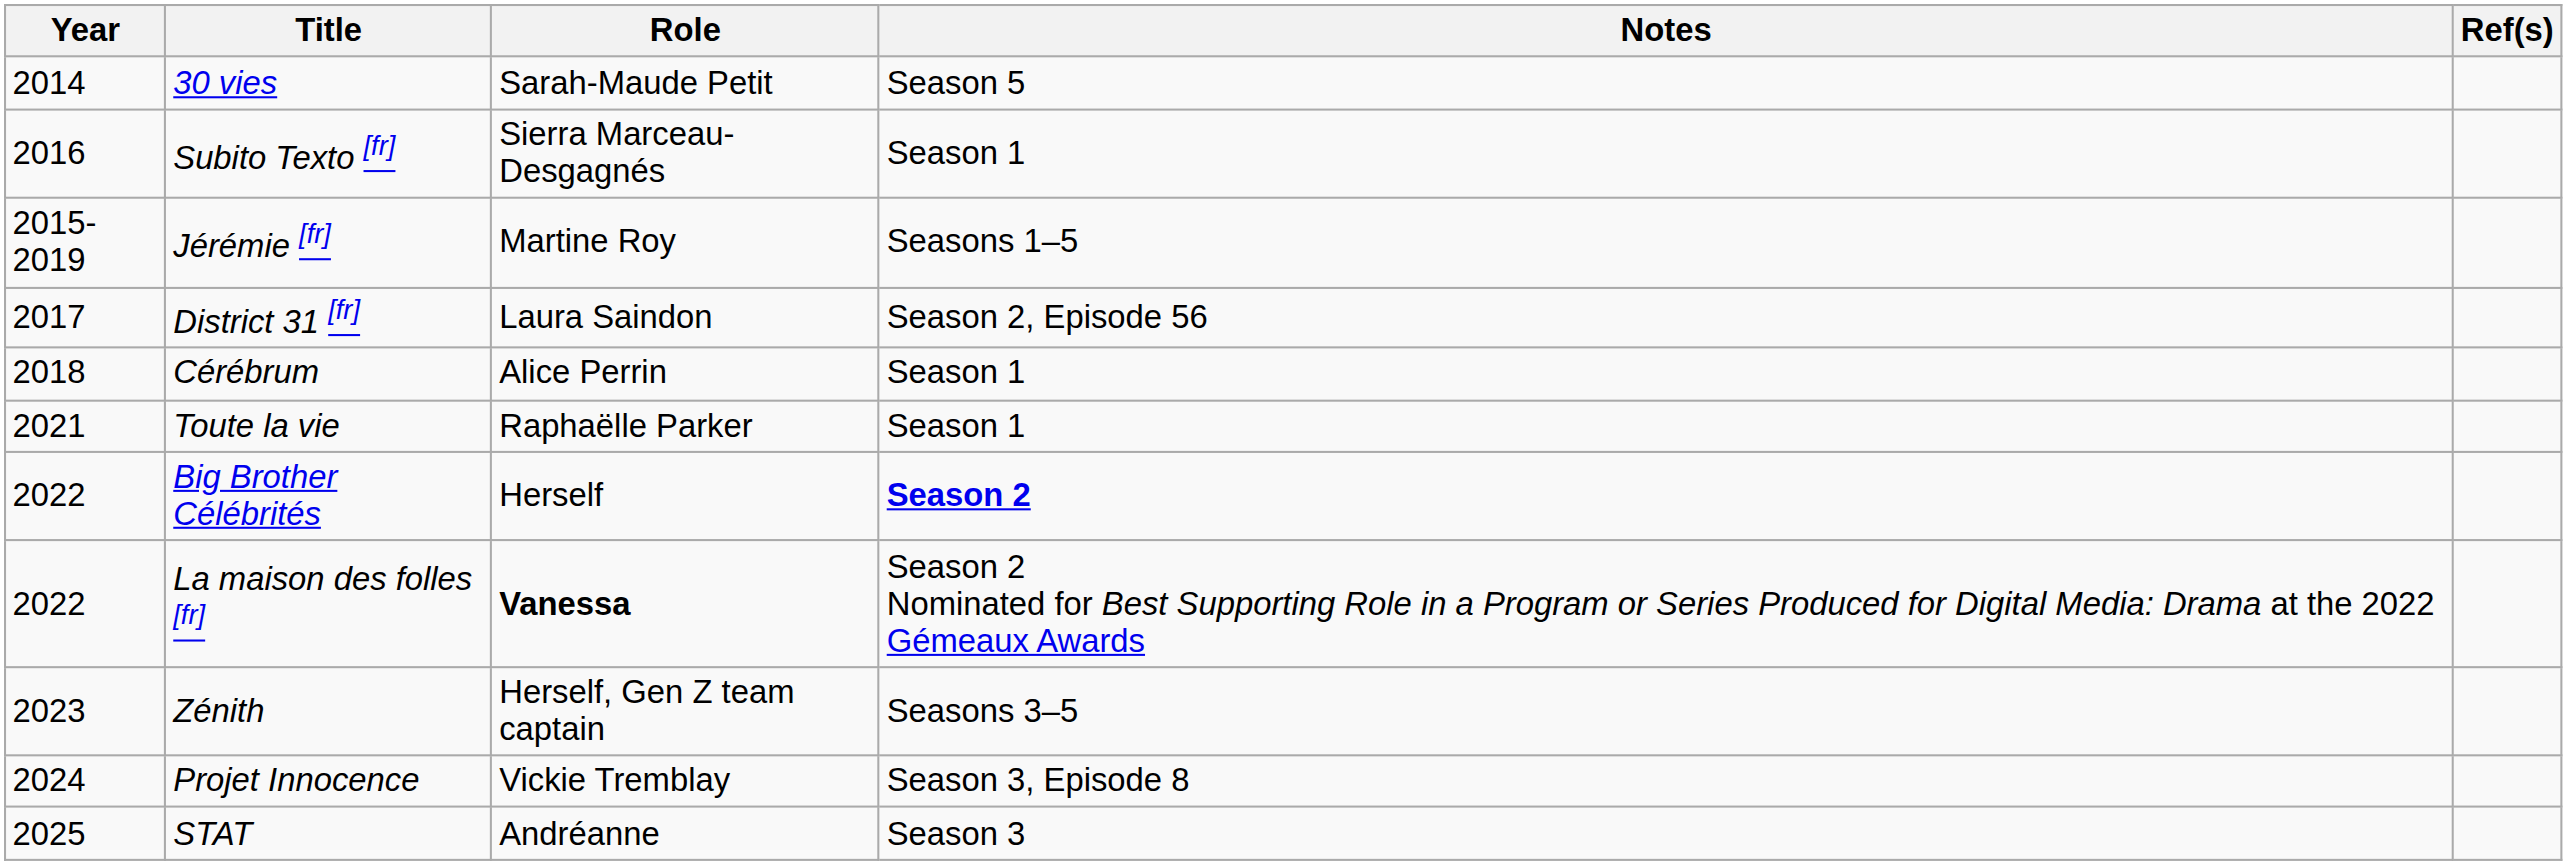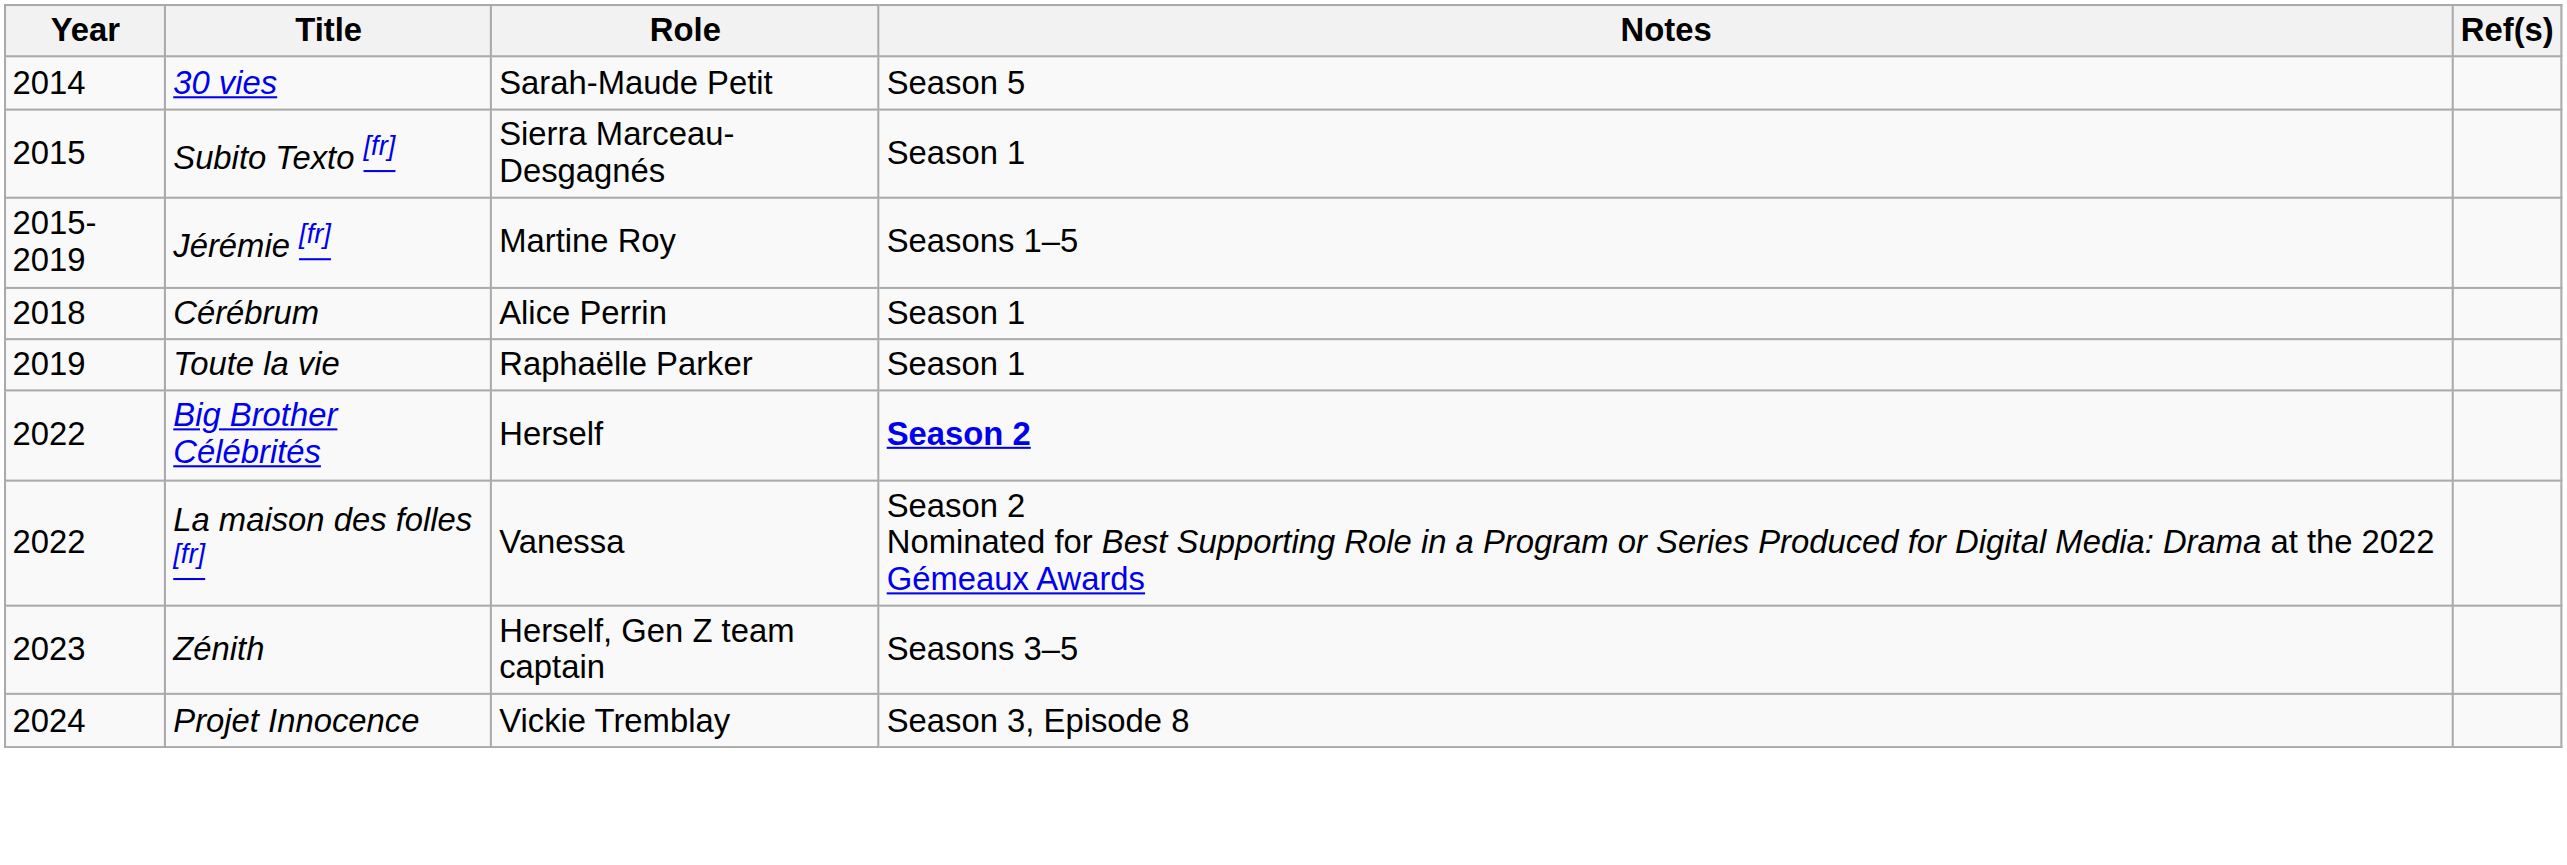(49, 152) 2016 -> (49, 152) 2015
- row: (267, 316)
(49, 425) 2021 -> (49, 364) 2019
(565, 603) bold -> (562, 542) normal
- row: (213, 832)
